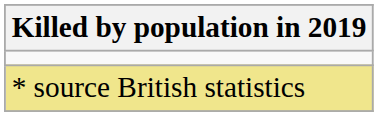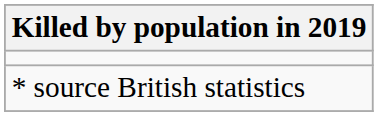(158, 87) khaki background -> (158, 87) no background
